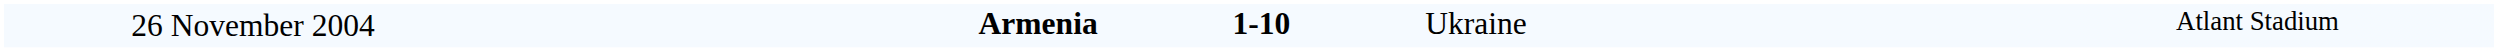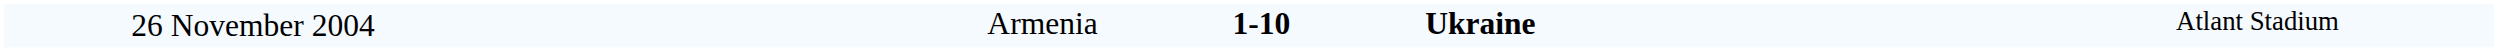(1038, 23) bold -> (1043, 23) normal
(1476, 23) normal -> (1480, 23) bold
